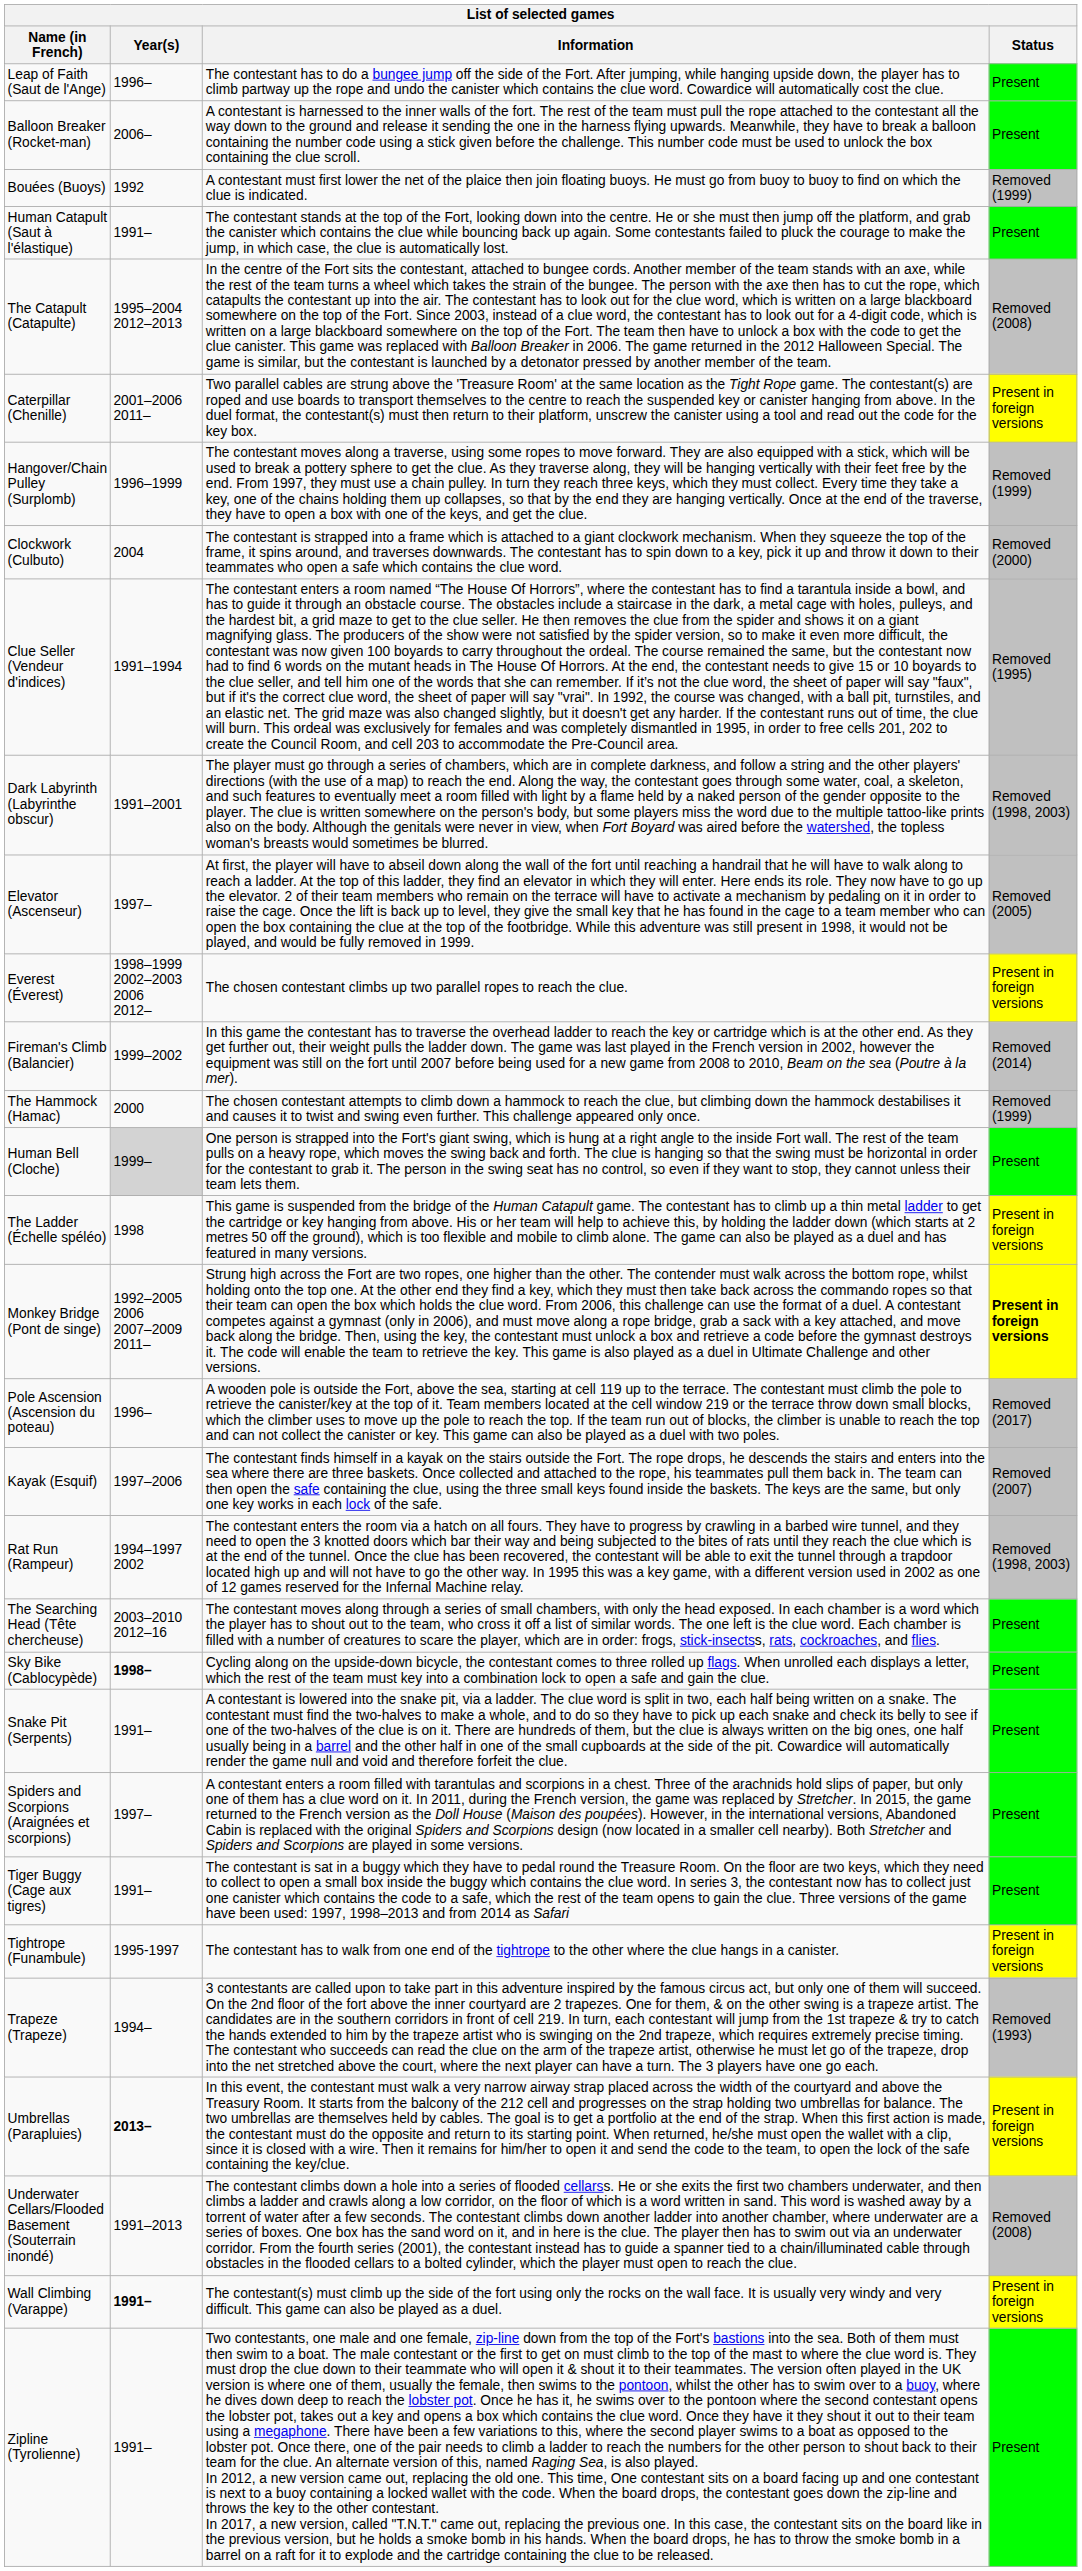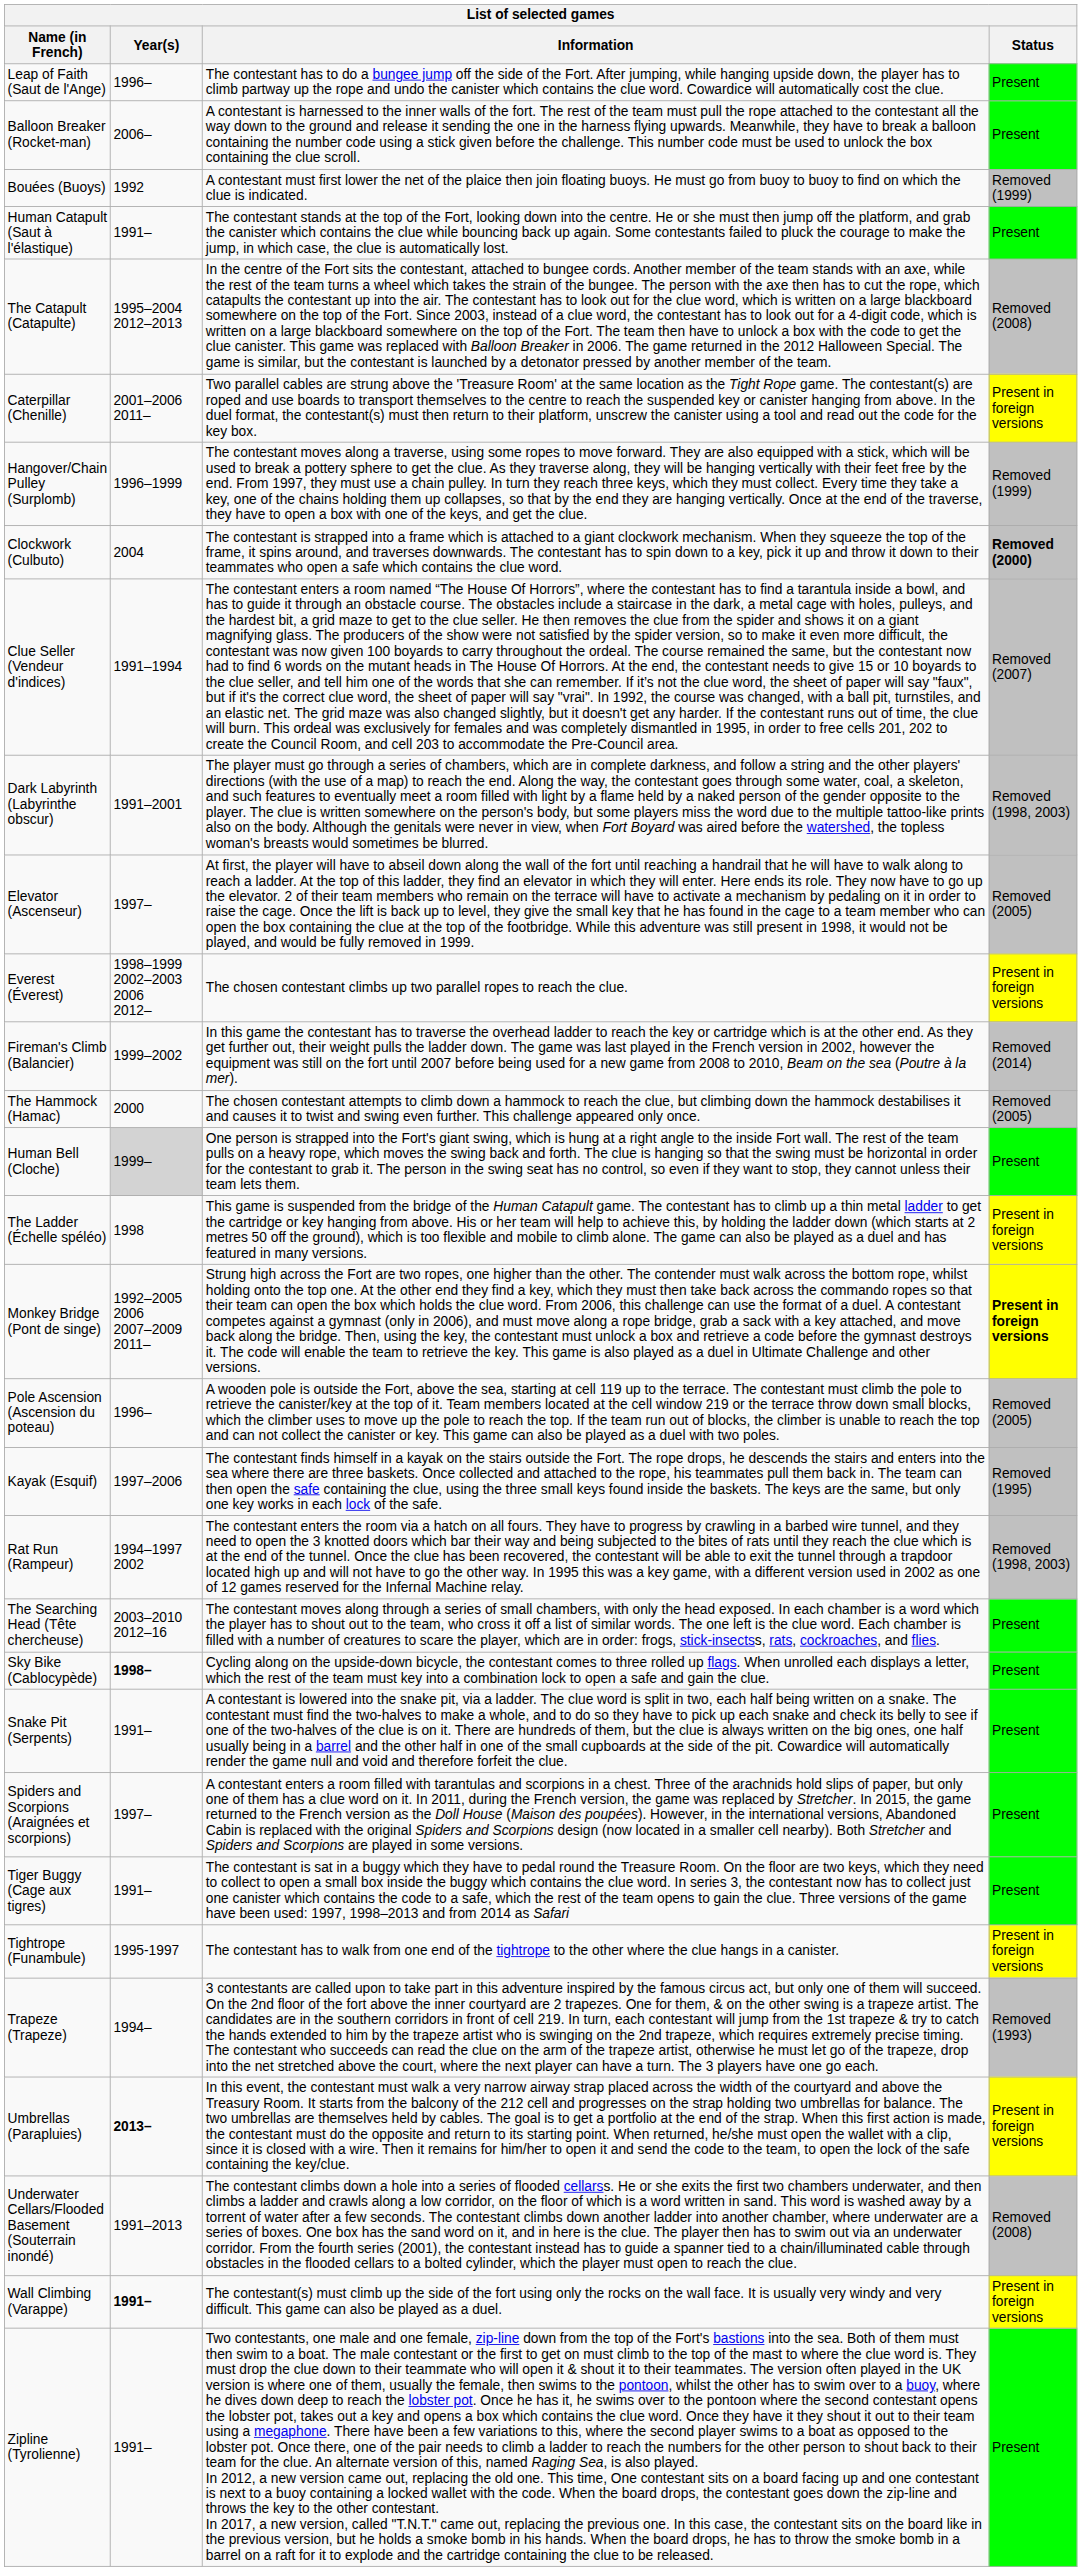(1021, 552) normal -> (1023, 552) bold
(1021, 667) Removed (1995) -> (1021, 667) Removed (2007)
(1021, 1109) Removed (1999) -> (1021, 1109) Removed (2005)
(1021, 1413) Removed (2017) -> (1021, 1413) Removed (2005)
(1021, 1481) Removed (2007) -> (1021, 1481) Removed (1995)
